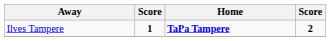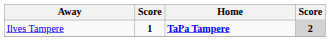(310, 28) no background -> (310, 28) lightgrey background
